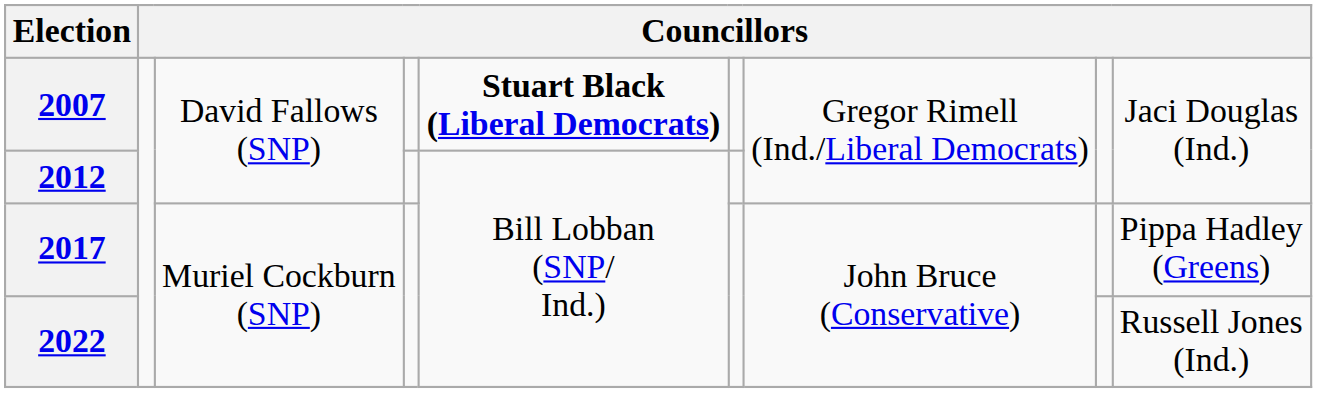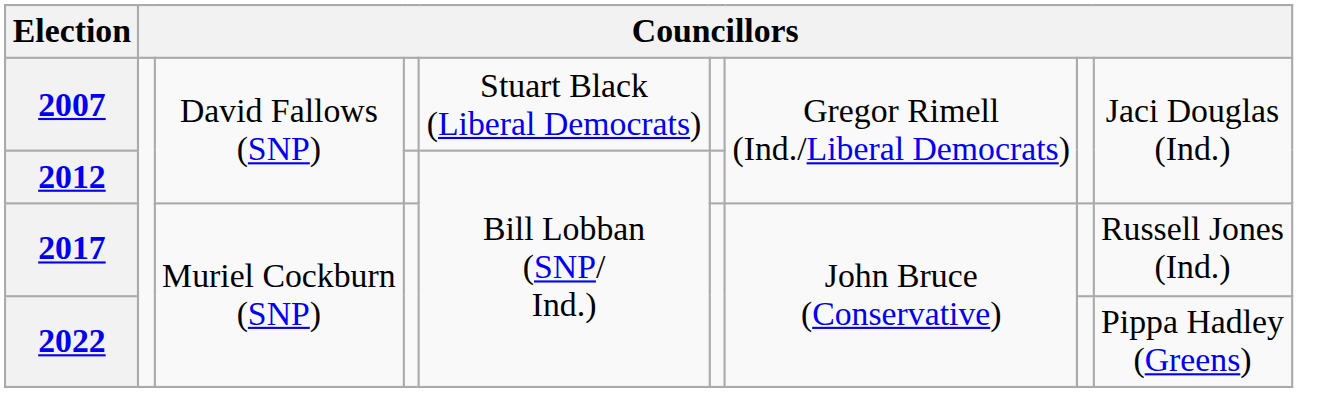(573, 103) bold -> (564, 103) normal
(1211, 248) Pippa Hadley (Greens) -> (1193, 248) Russell Jones (Ind.)
(1211, 340) Russell Jones (Ind.) -> (1192, 340) Pippa Hadley (Greens)
